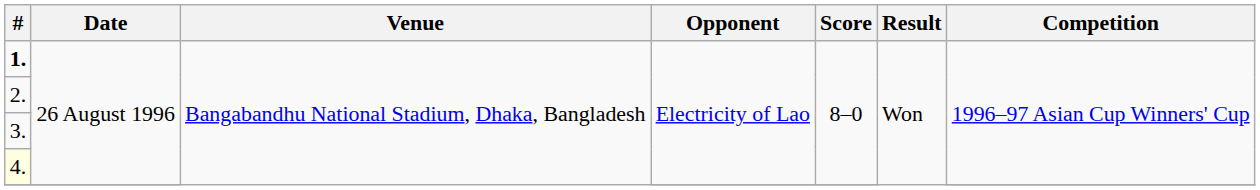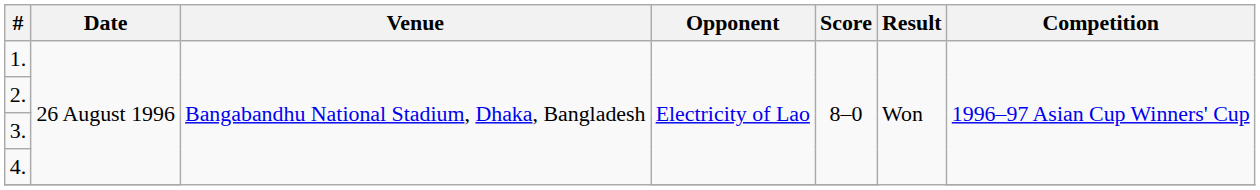(18, 58) bold -> (18, 58) normal
(18, 167) lightyellow background -> (18, 167) no background
